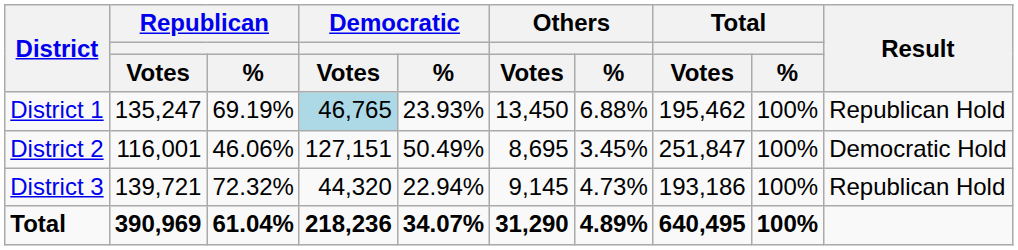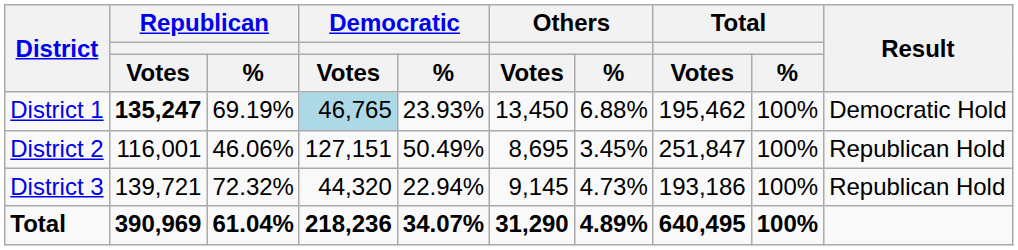(158, 110) normal -> (158, 110) bold
(917, 110) Republican Hold -> (918, 110) Democratic Hold
(918, 148) Democratic Hold -> (917, 148) Republican Hold
